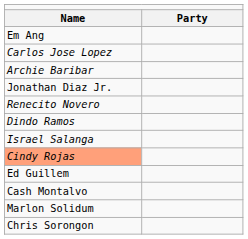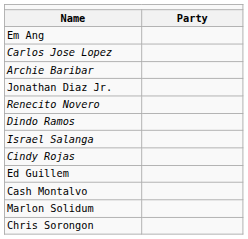(41, 156) lightsalmon background -> (41, 156) no background
